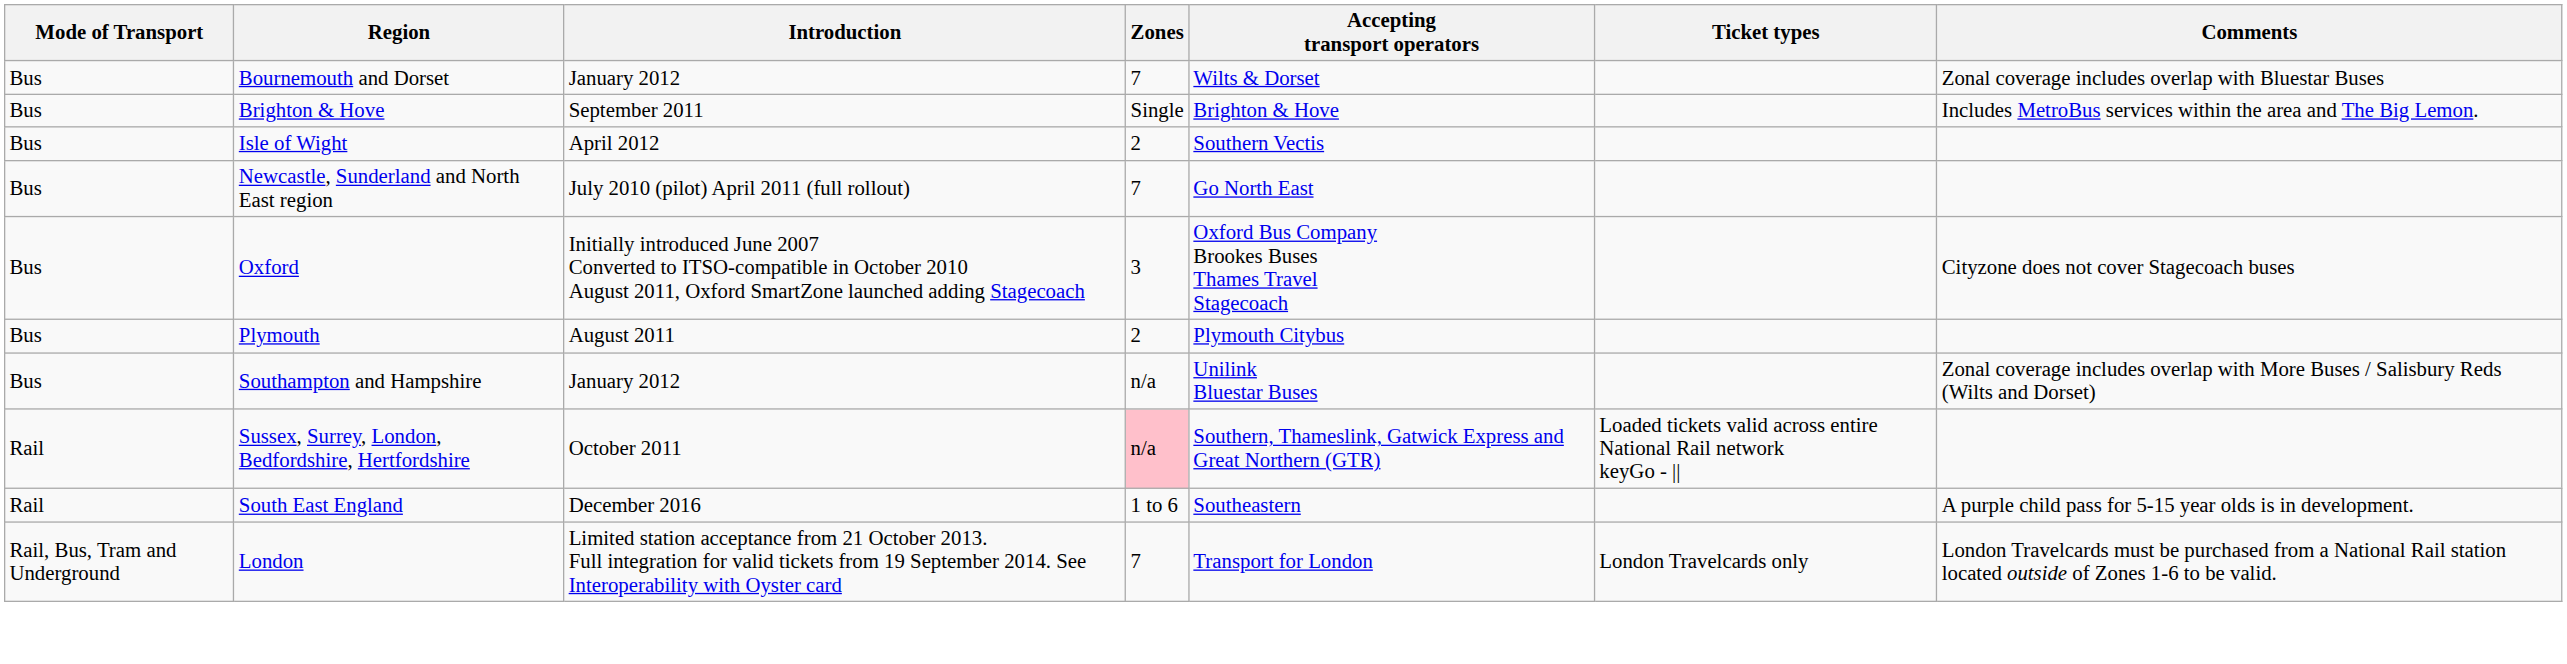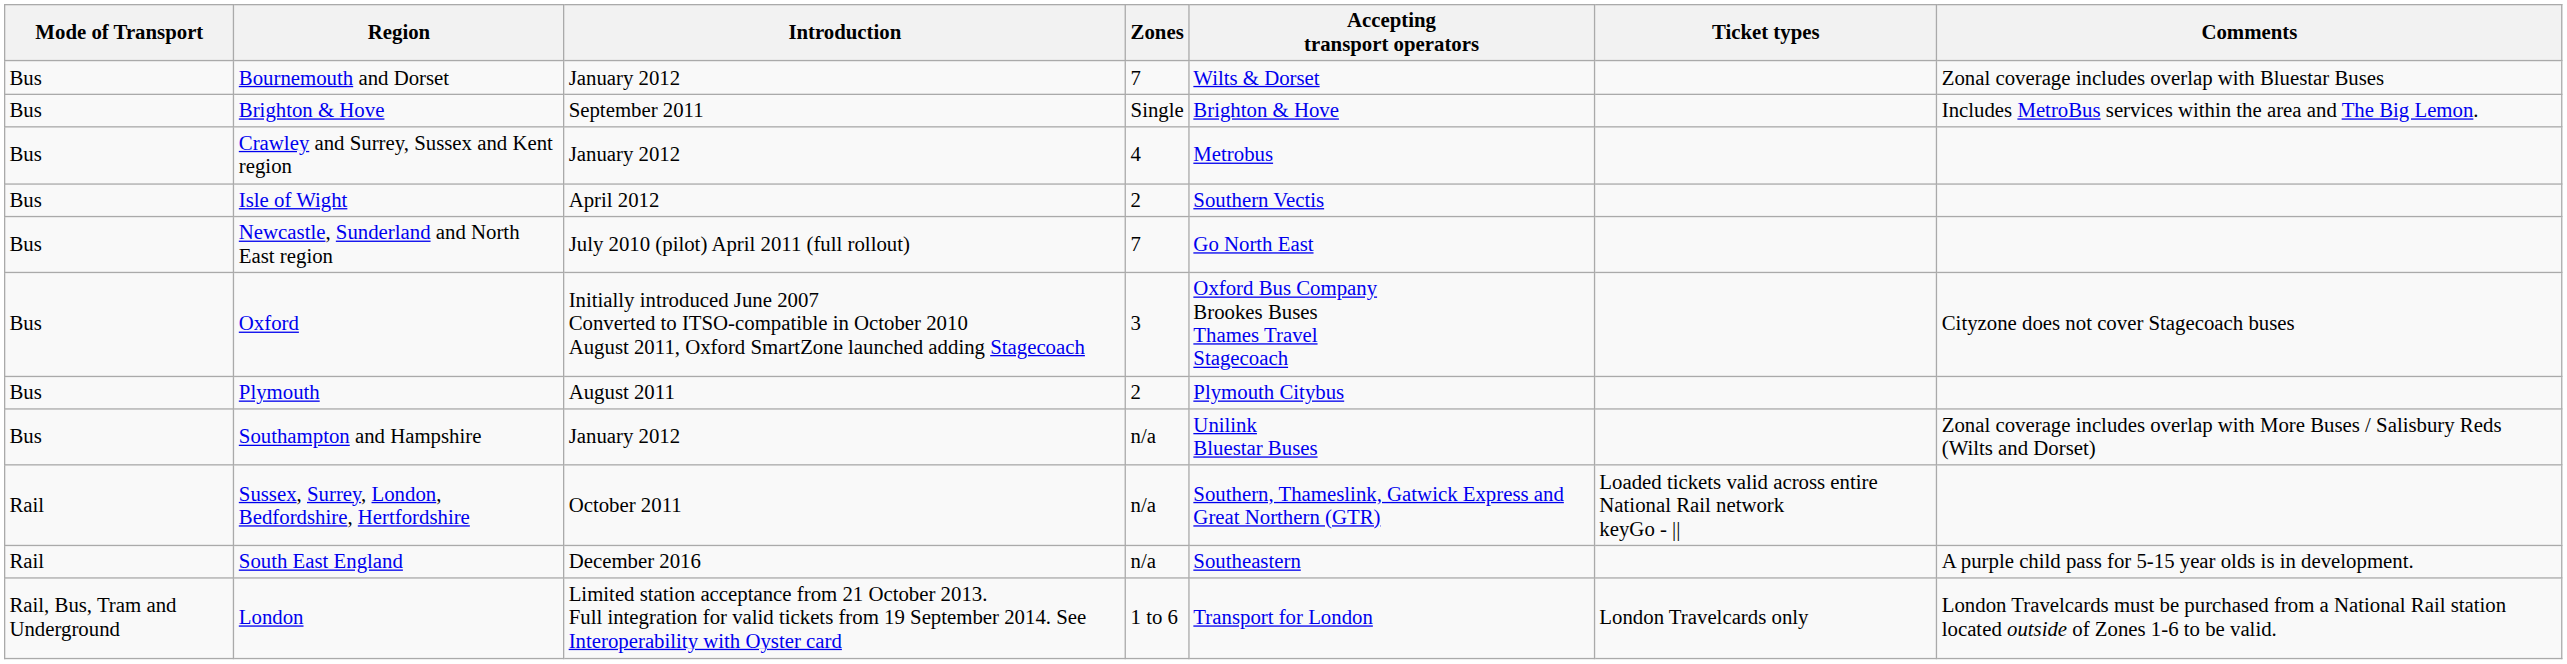+ row: (396, 155)
(1143, 448) pink background -> (1143, 505) no background
(1154, 505) 1 to 6 -> (1143, 561) n/a
(1136, 561) 7 -> (1154, 617) 1 to 6
